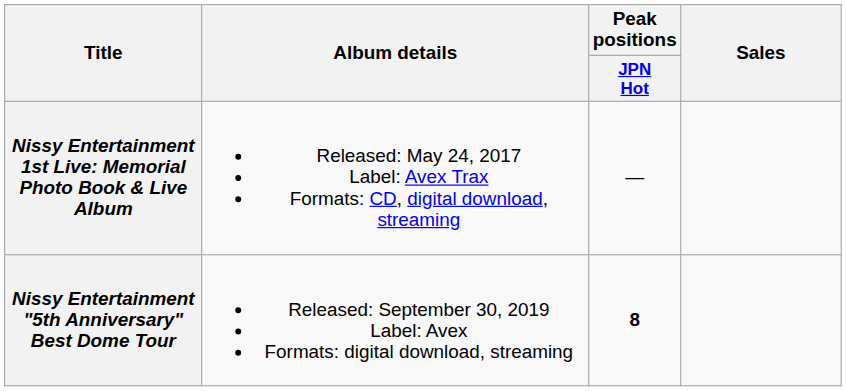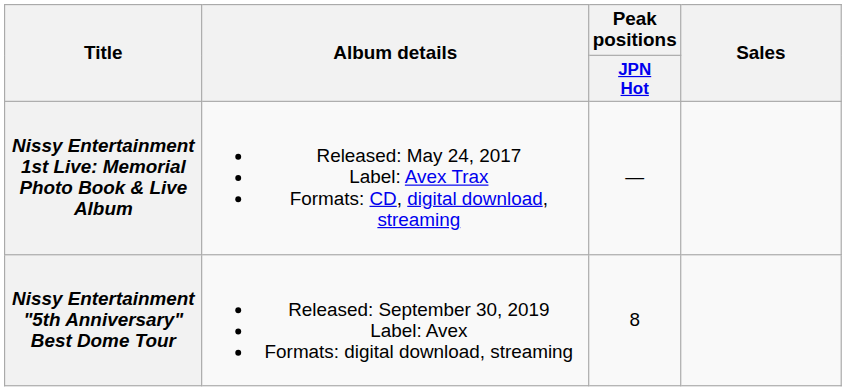(635, 319) bold -> (635, 319) normal
